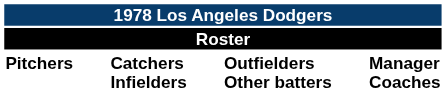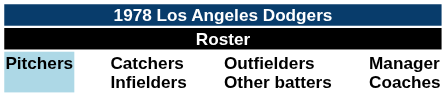(39, 62) no background -> (39, 62) lightblue background
